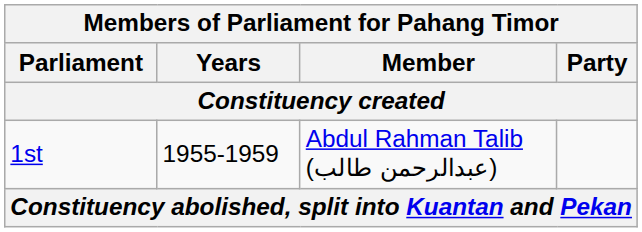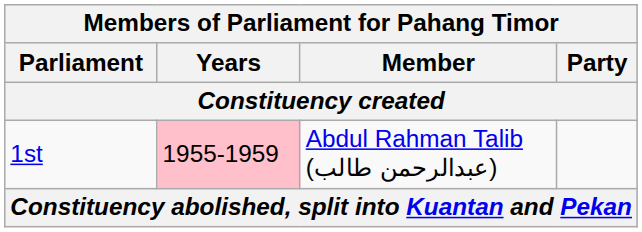(221, 153) no background -> (221, 153) pink background
